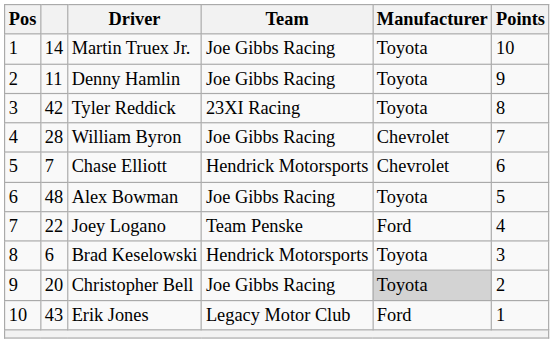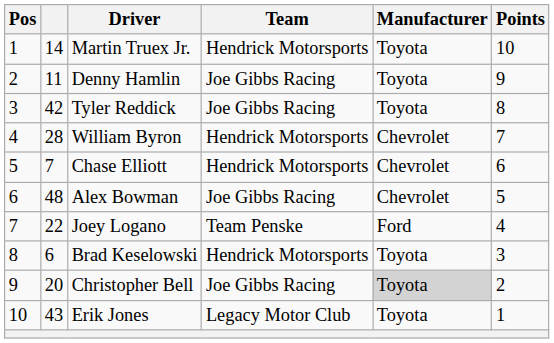(271, 48) Joe Gibbs Racing -> (287, 48) Hendrick Motorsports
(253, 107) 23XI Racing -> (271, 107) Joe Gibbs Racing
(271, 137) Joe Gibbs Racing -> (287, 137) Hendrick Motorsports
(402, 196) Toyota -> (413, 196) Chevrolet
(394, 314) Ford -> (402, 314) Toyota
